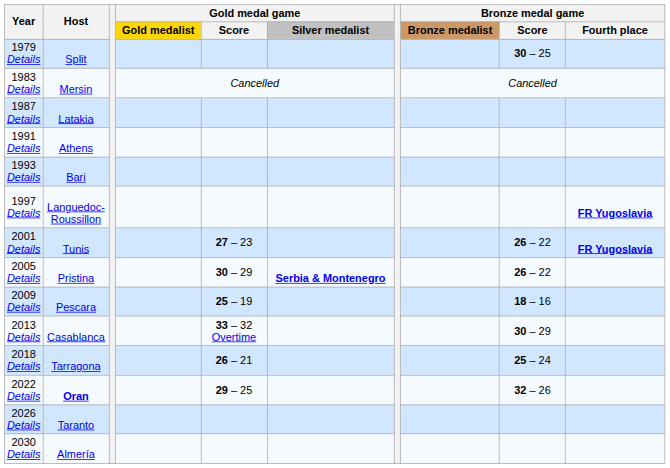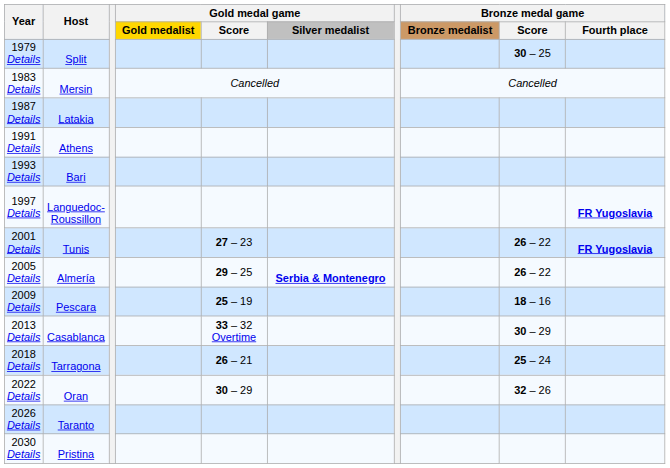(76, 278) Pristina -> (76, 278) Almería
(234, 272) 30 – 29 -> (234, 272) 29 – 25
(76, 396) bold -> (76, 396) normal
(234, 390) 29 – 25 -> (234, 390) 30 – 29
(76, 455) Almería -> (76, 455) Pristina
